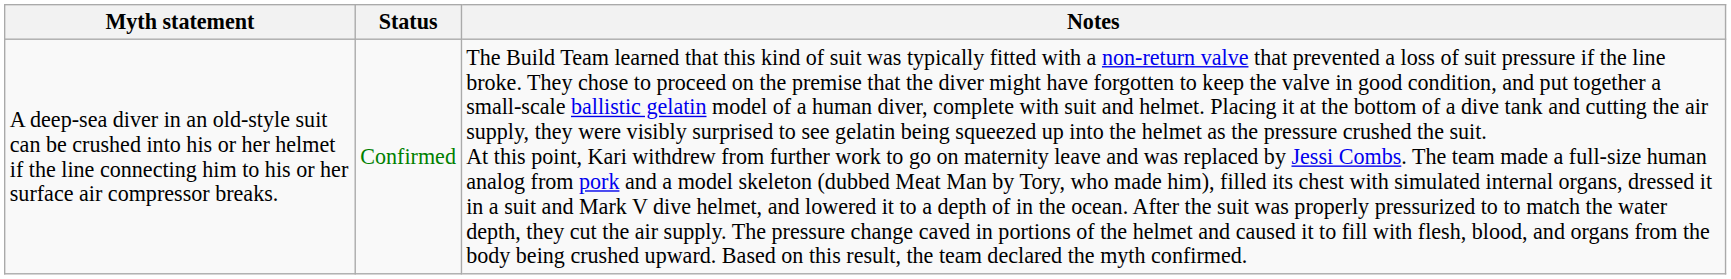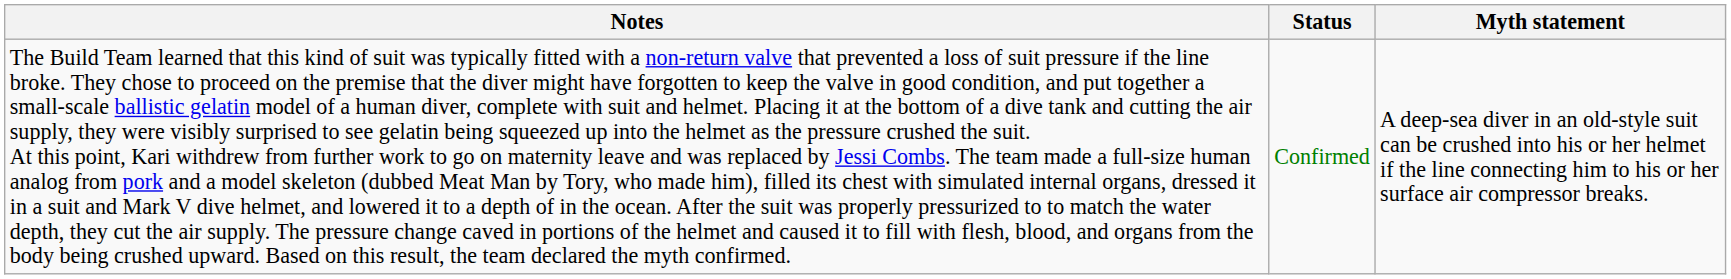columns swapped: (180, 22) <-> (1093, 22)
